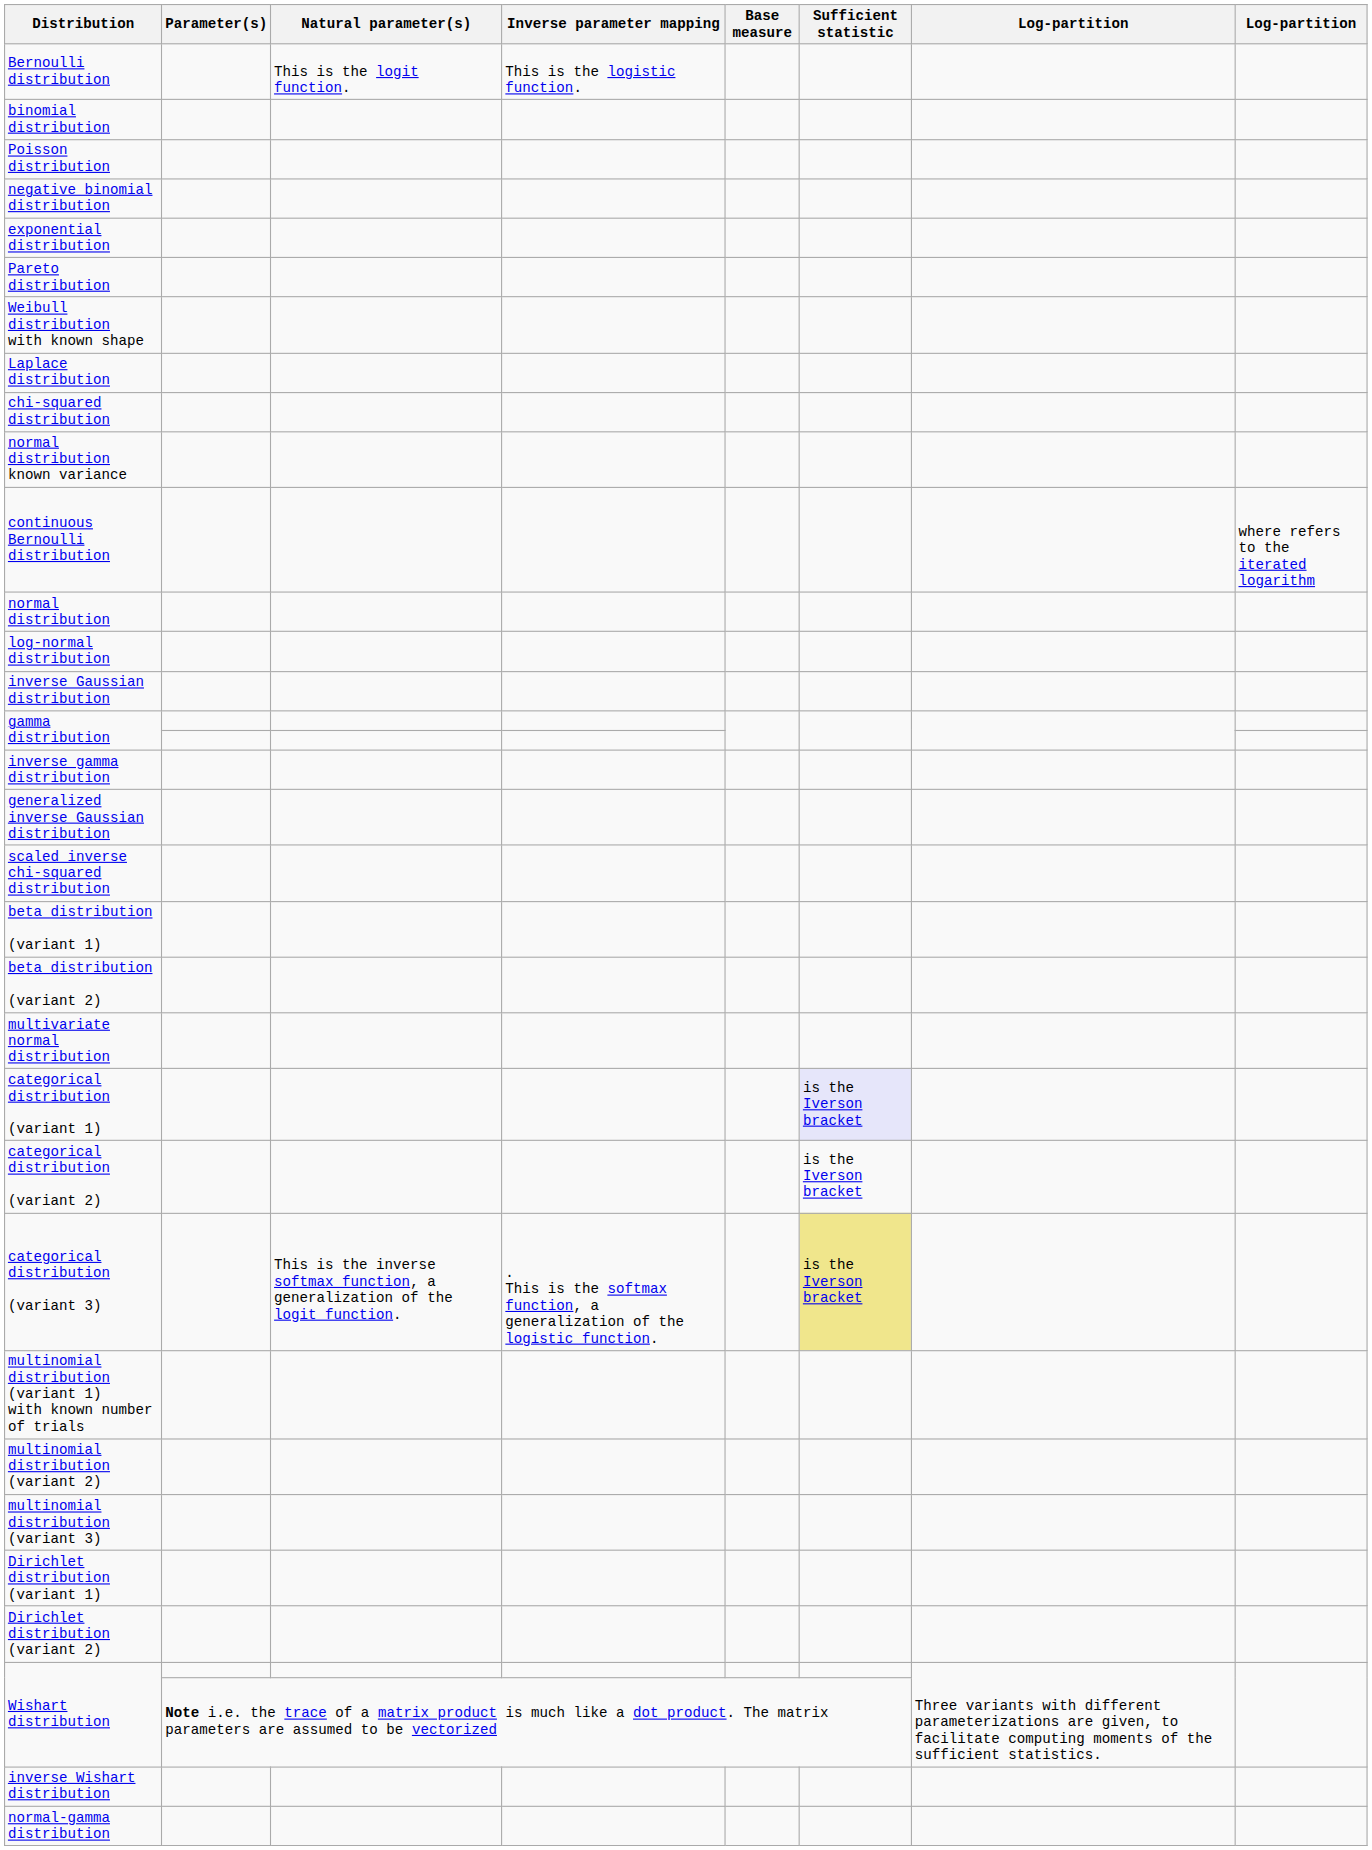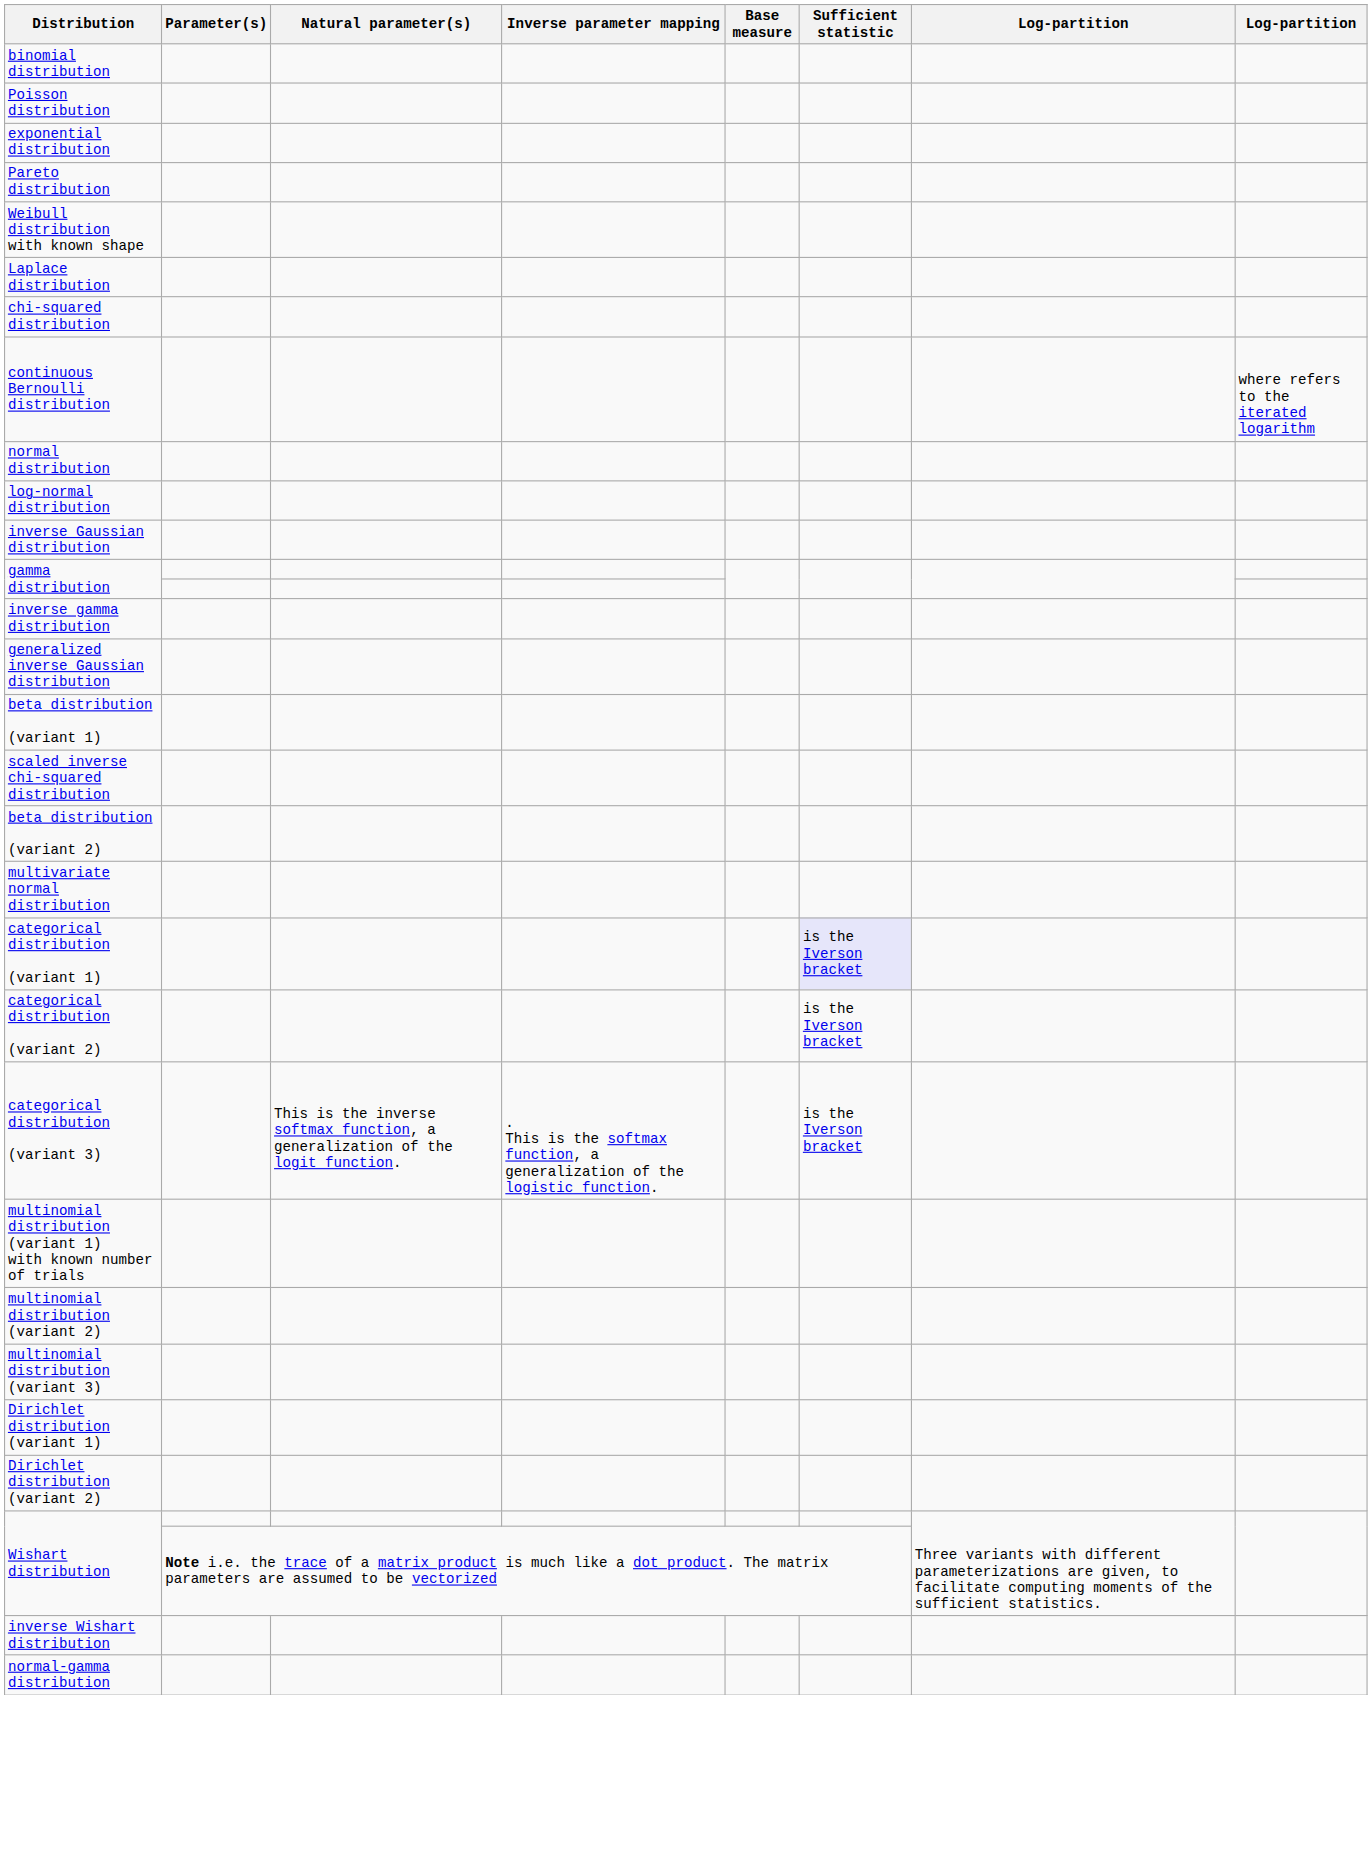- row: (59, 72)
- row: (80, 198)
- row: (67, 460)
rows swapped: (67, 873) <-> (80, 929)
(833, 1282) khaki background -> (833, 1131) no background
